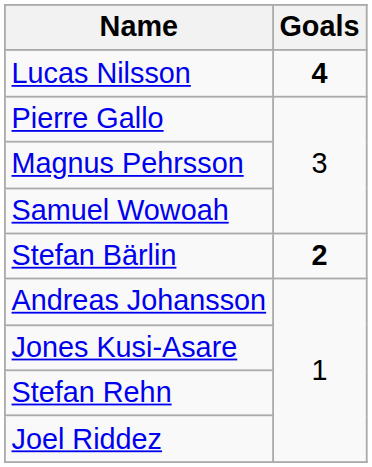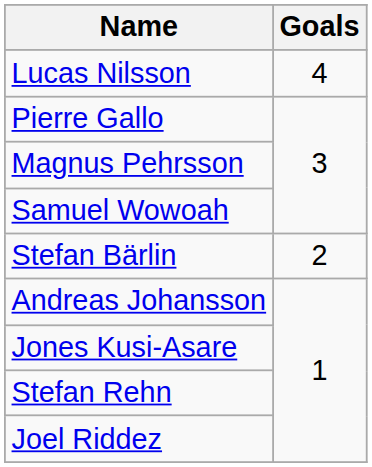(319, 73) bold -> (319, 73) normal
(319, 255) bold -> (319, 255) normal
